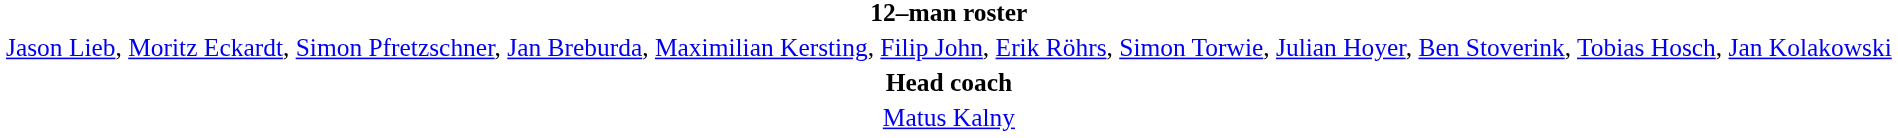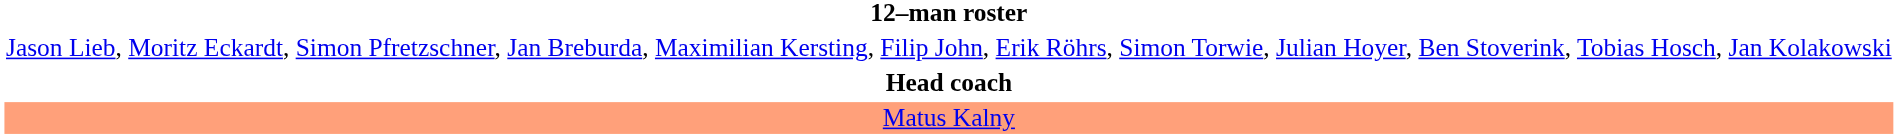(949, 117) no background -> (949, 117) lightsalmon background
